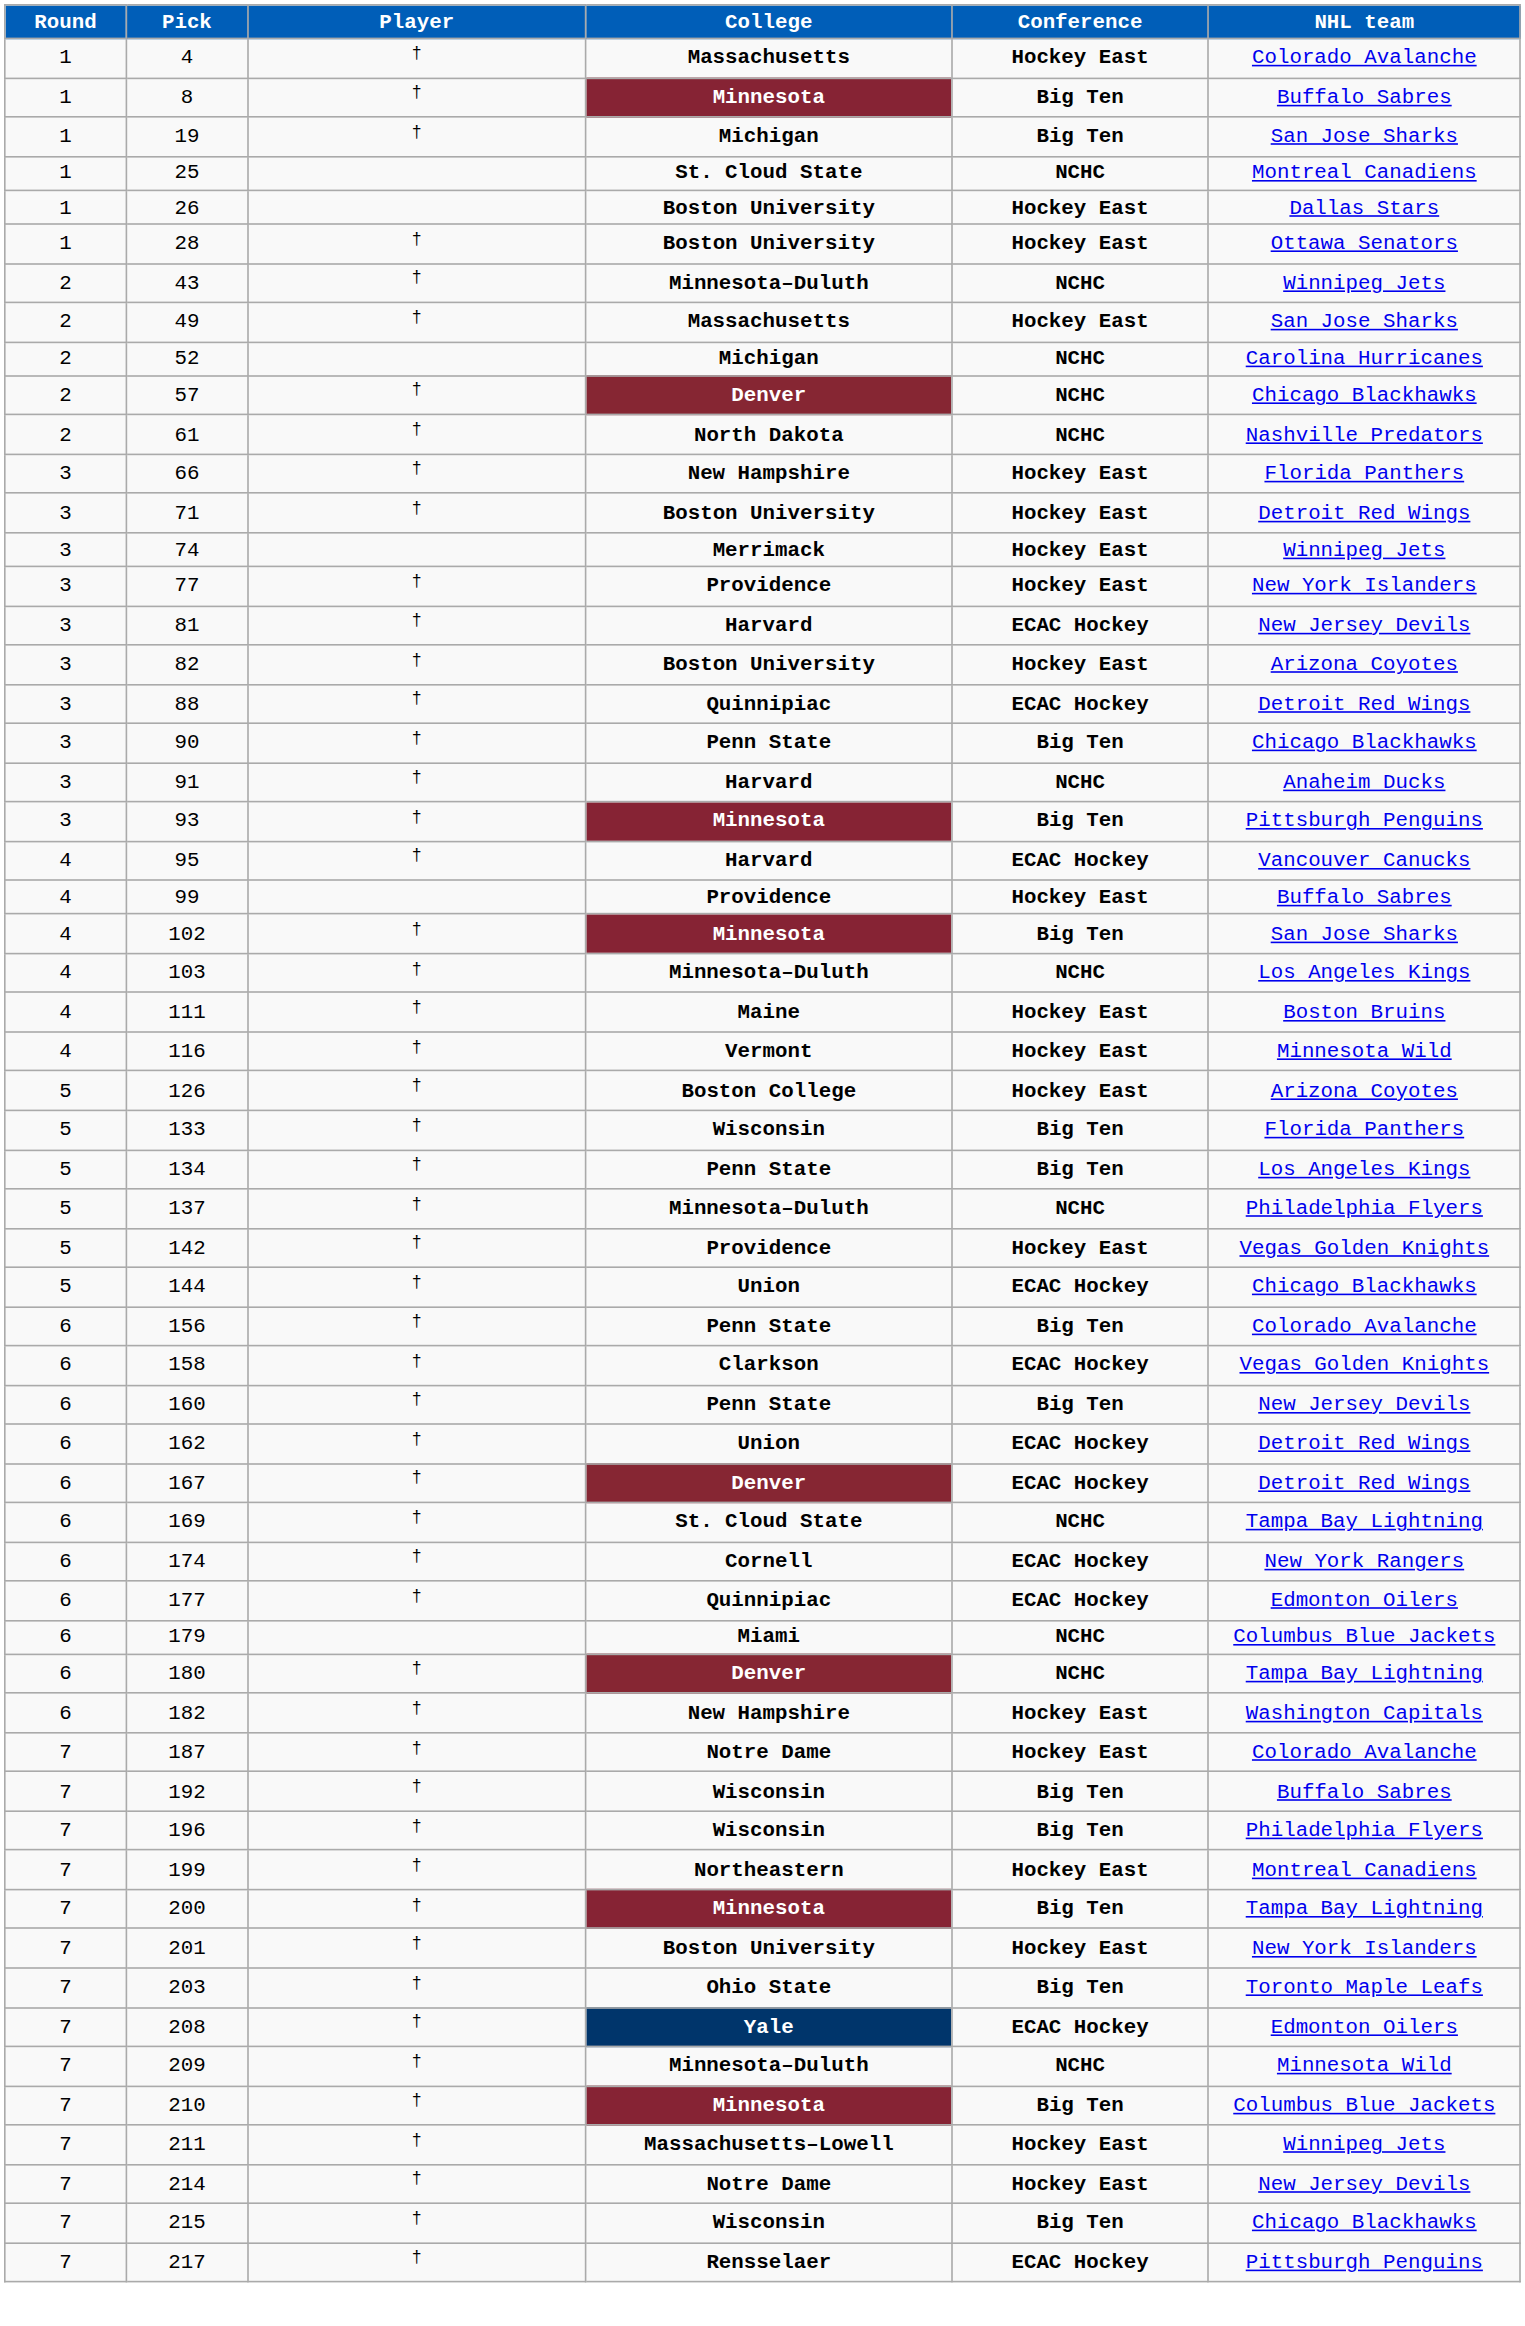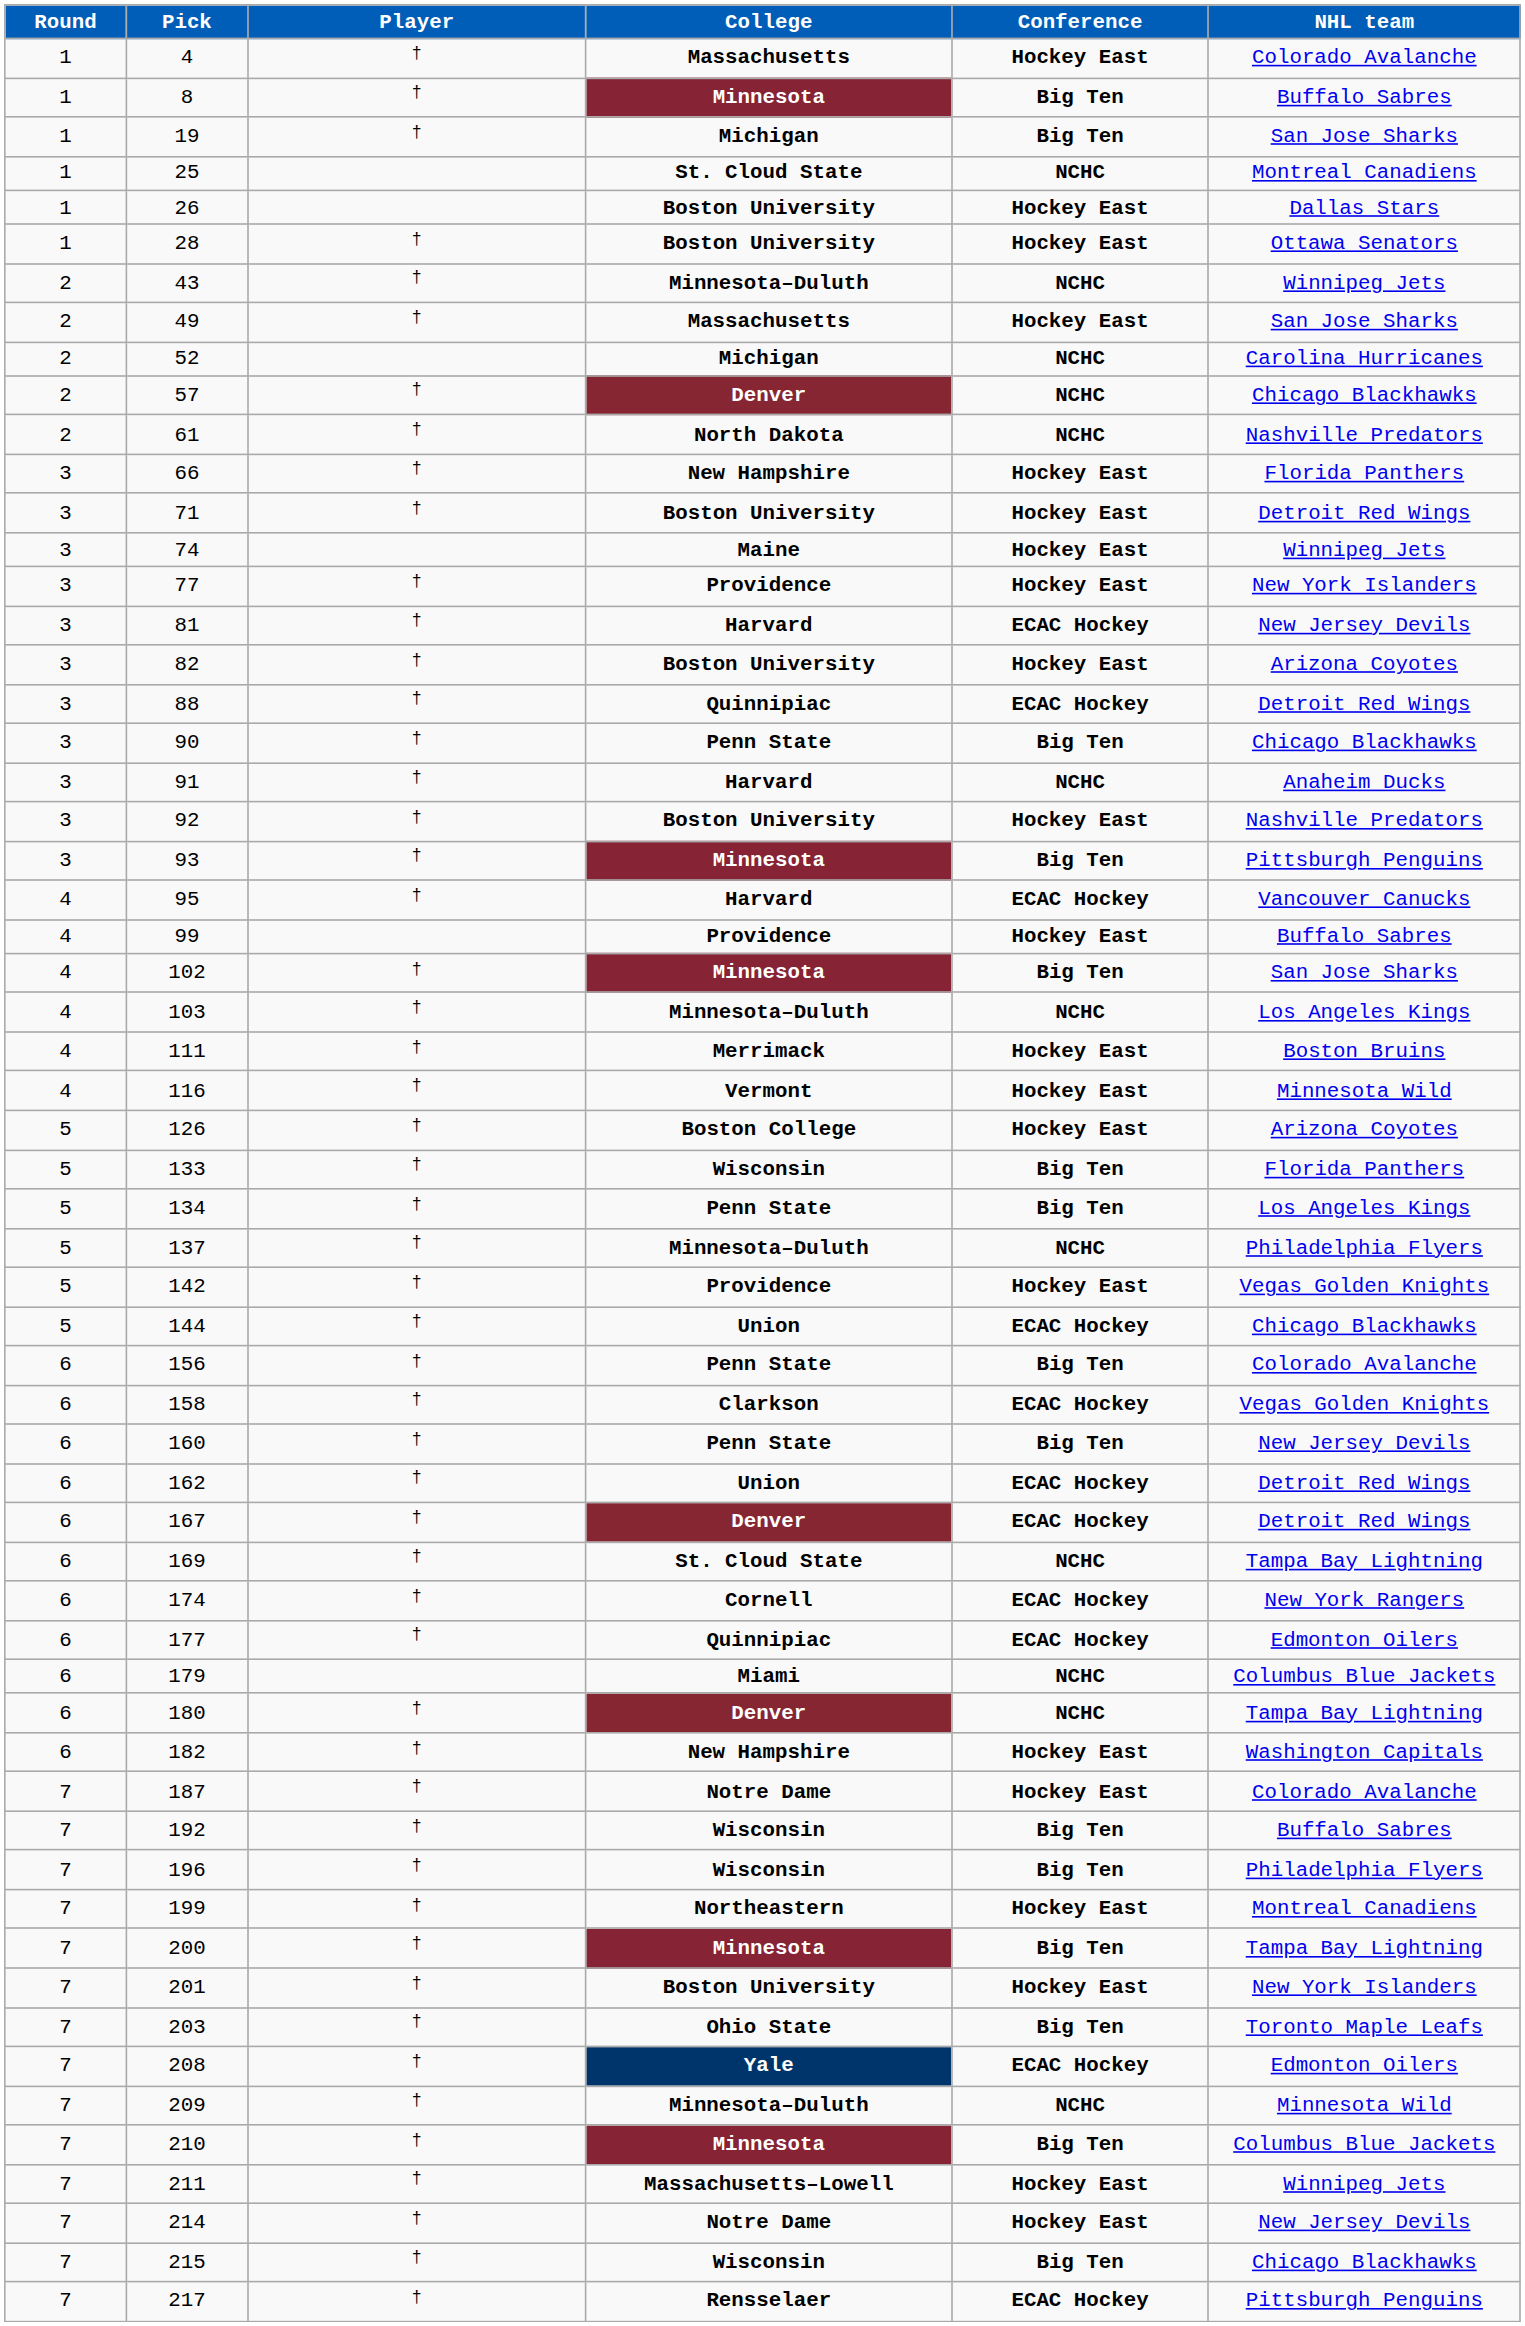(769, 550) Merrimack -> (769, 550) Maine
+ row: (187, 822)
(769, 1012) Maine -> (769, 1052) Merrimack
